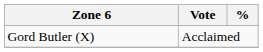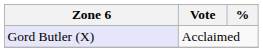(51, 36) no background -> (51, 36) lavender background
